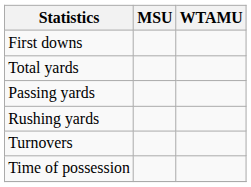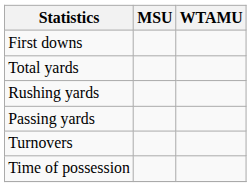rows swapped: (54, 118) <-> (51, 93)
